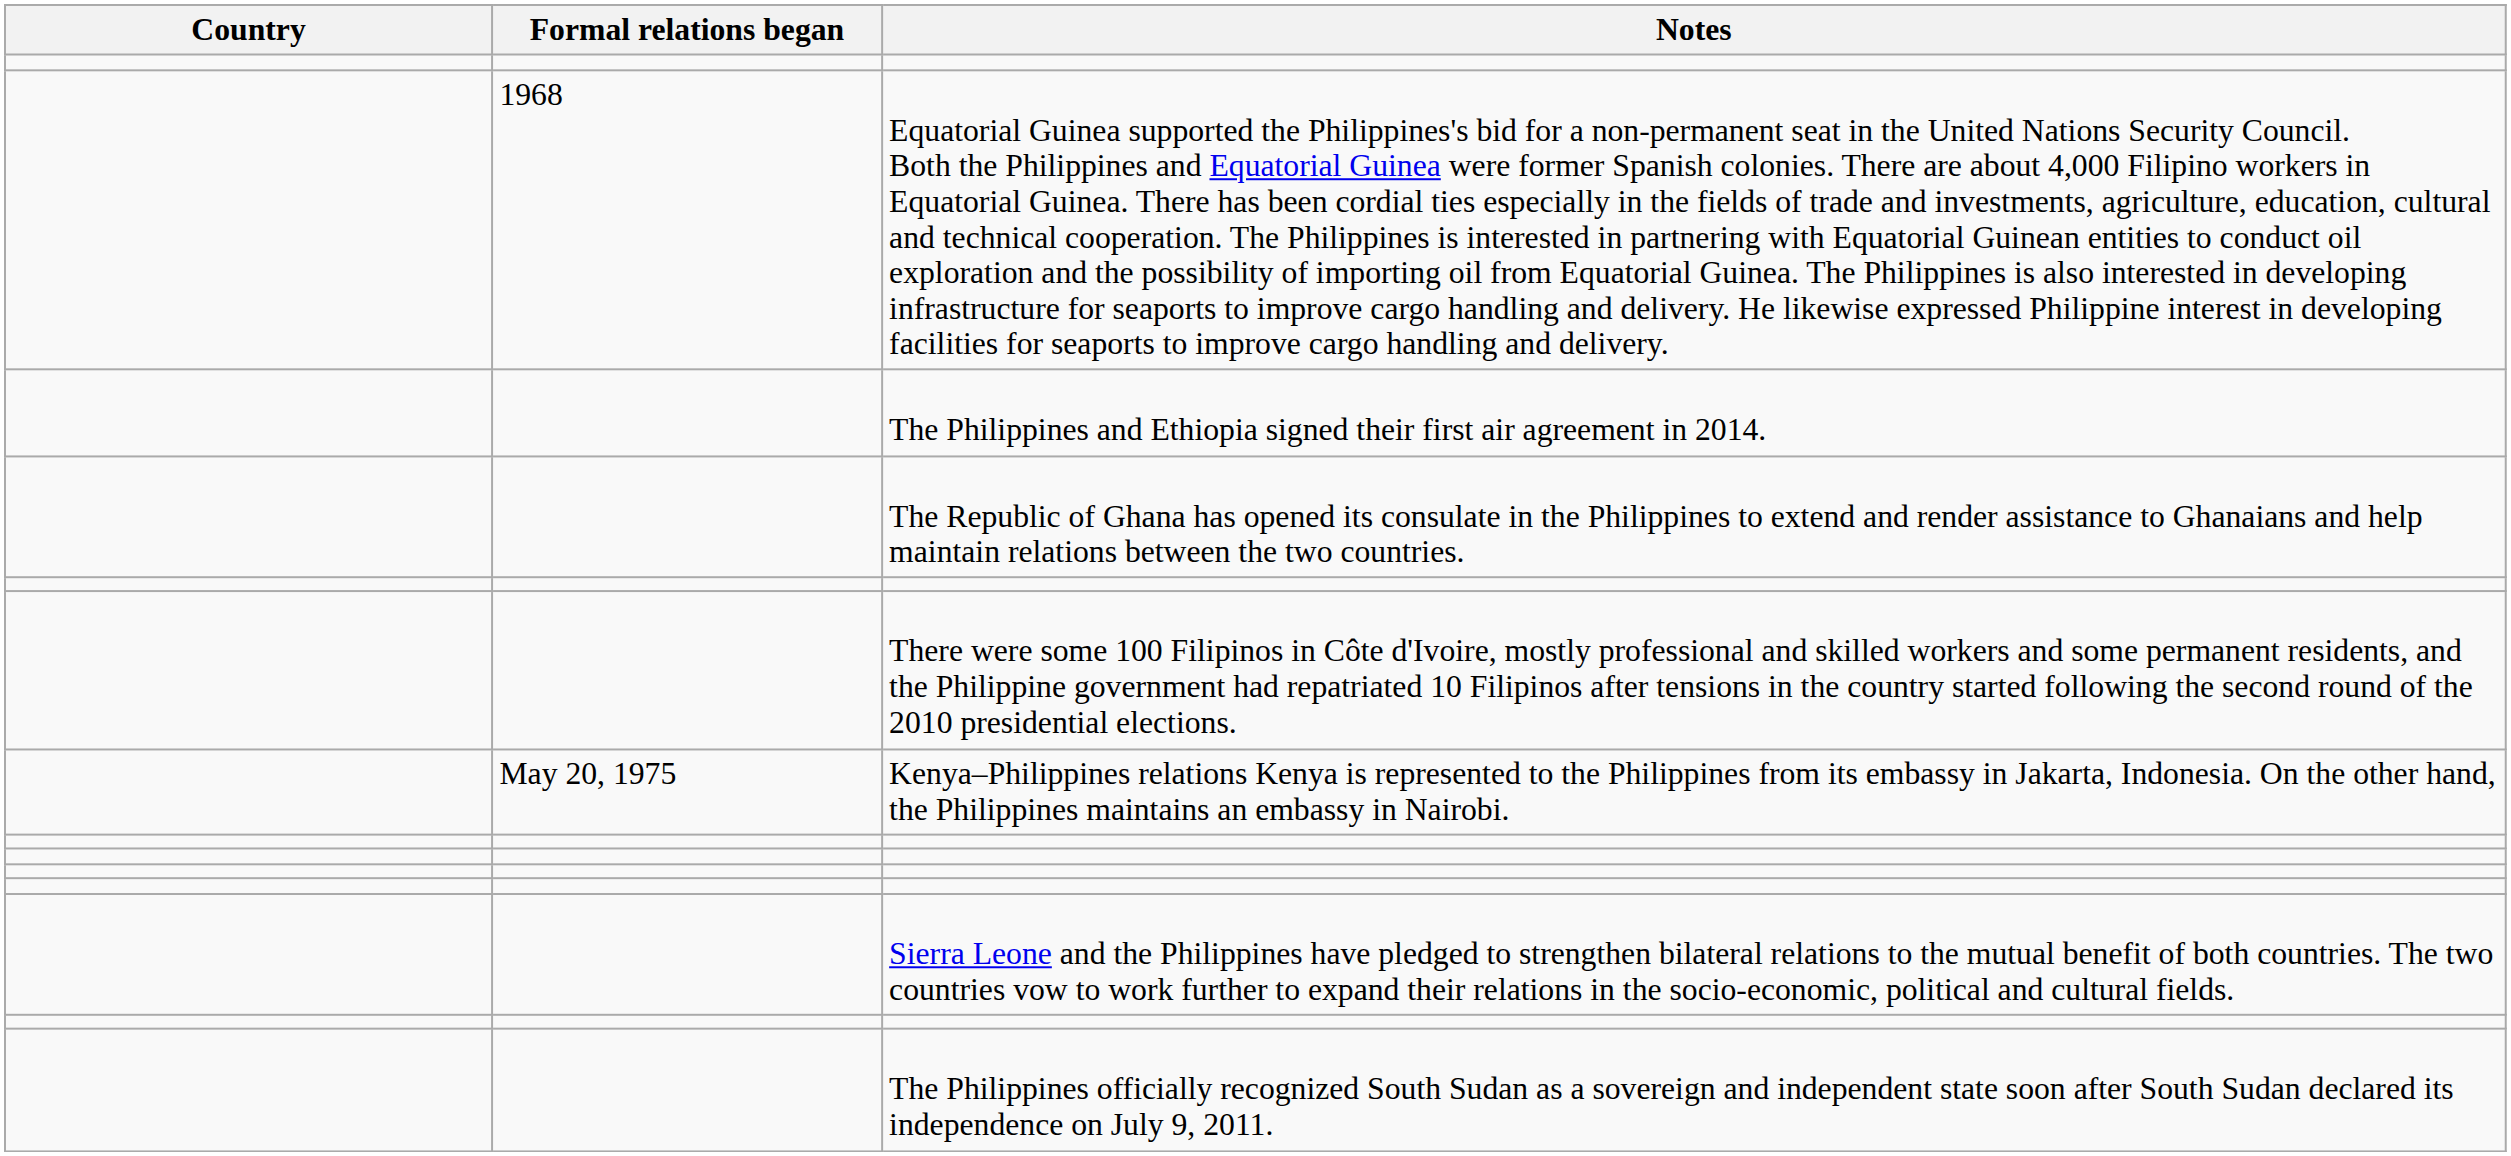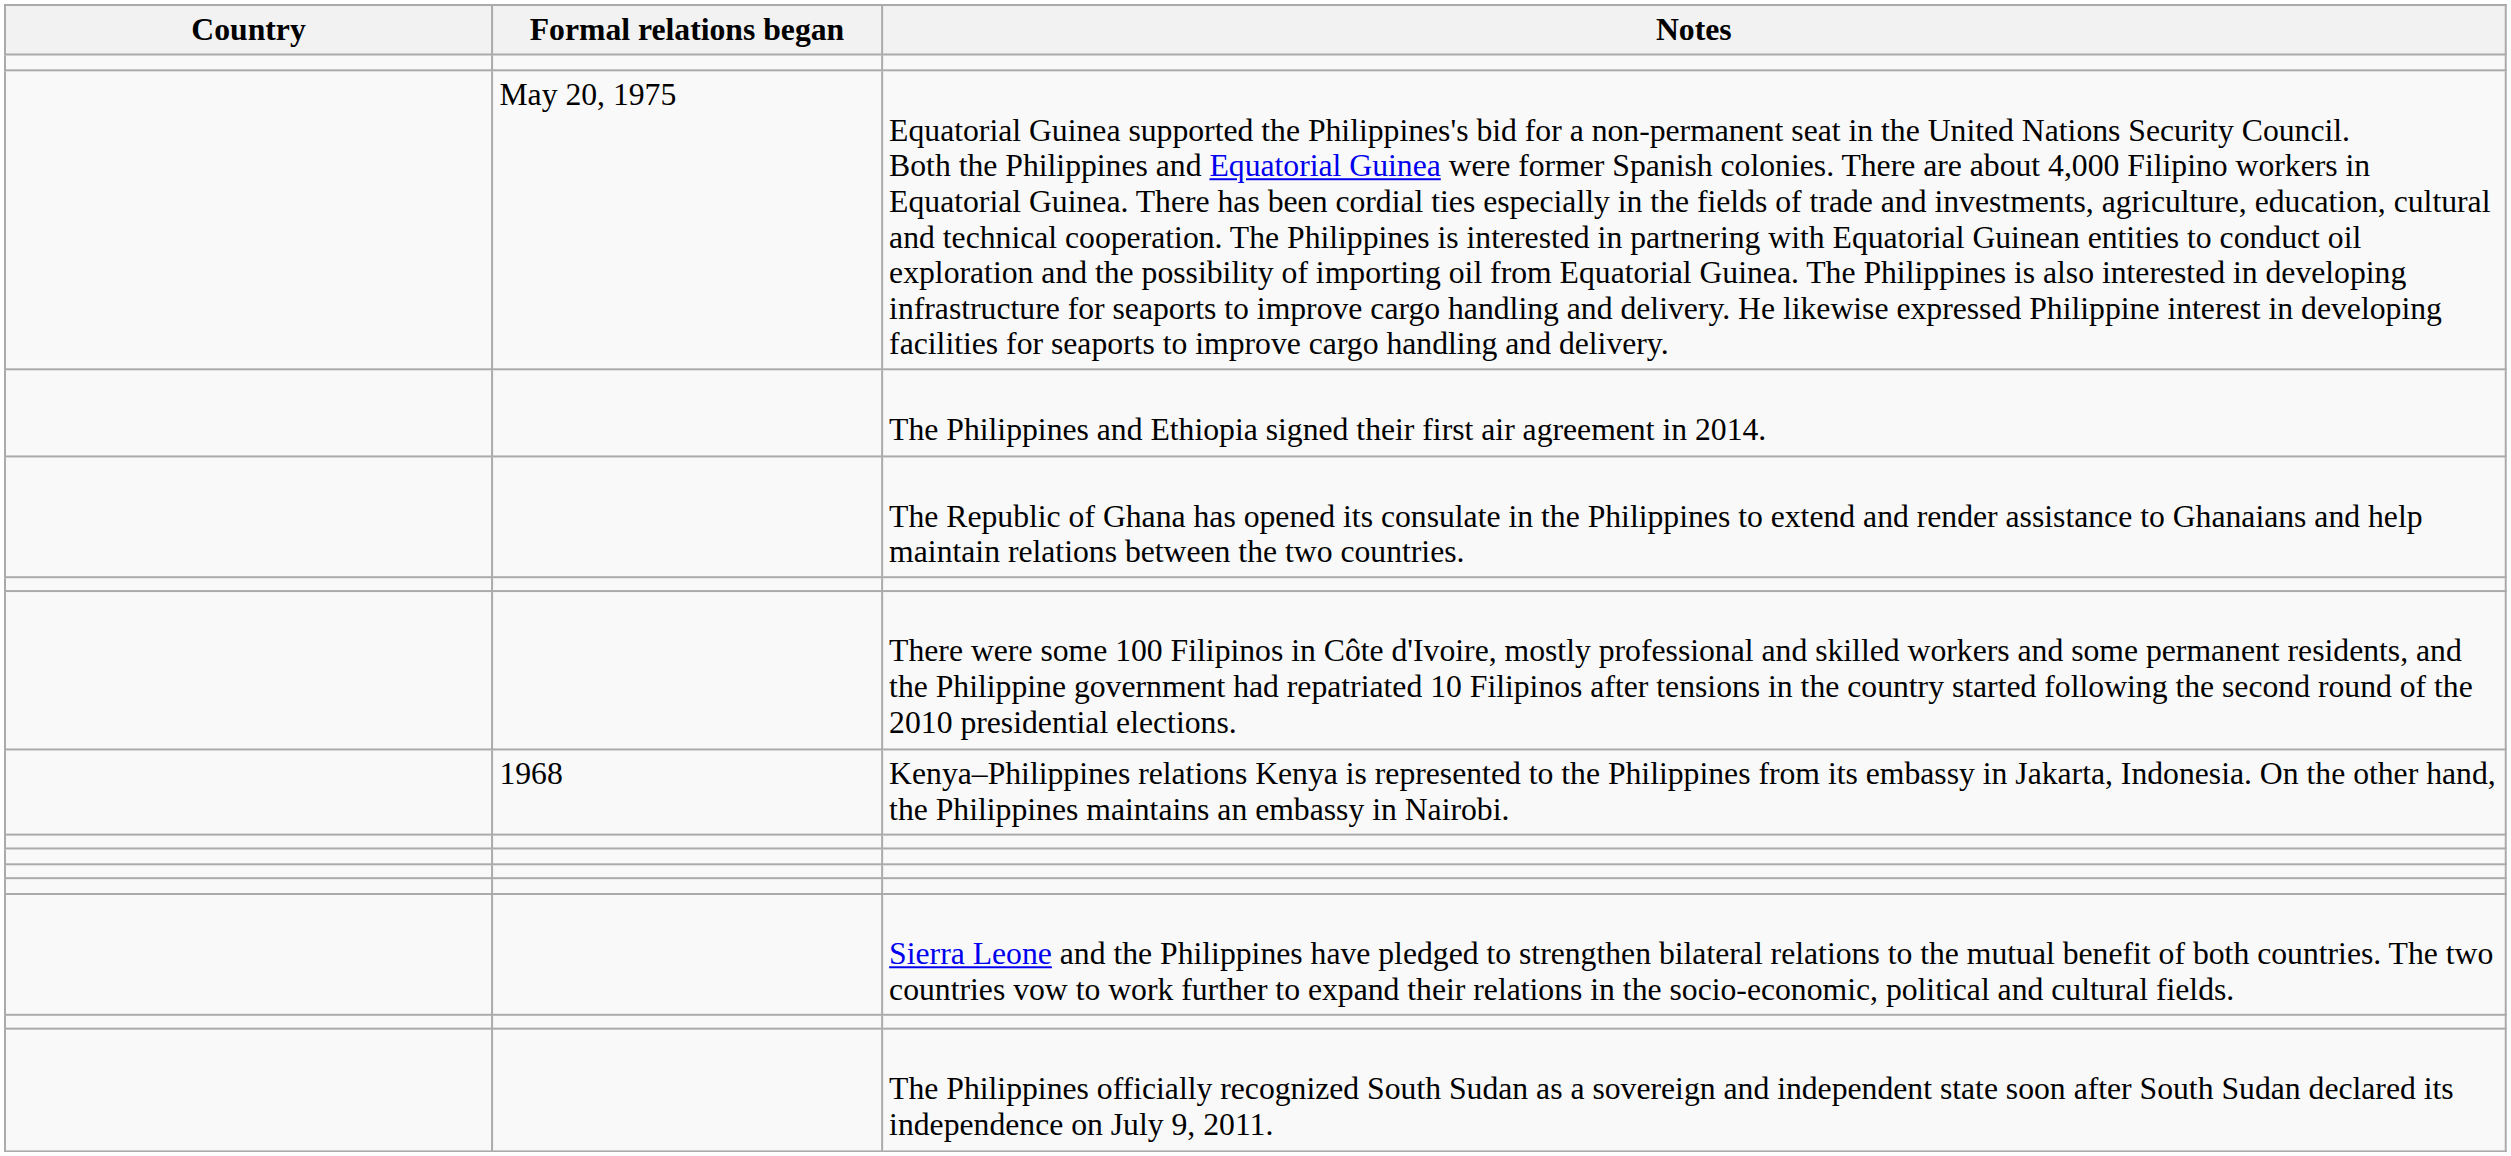(531, 94) 1968 -> (588, 94) May 20, 1975
(588, 773) May 20, 1975 -> (531, 773) 1968
